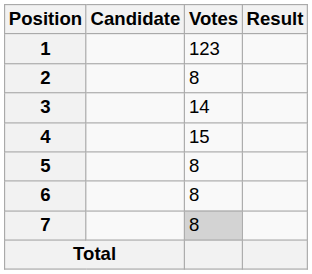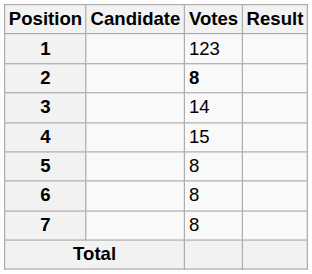(194, 78) normal -> (194, 78) bold
(194, 225) lightgrey background -> (194, 225) no background
